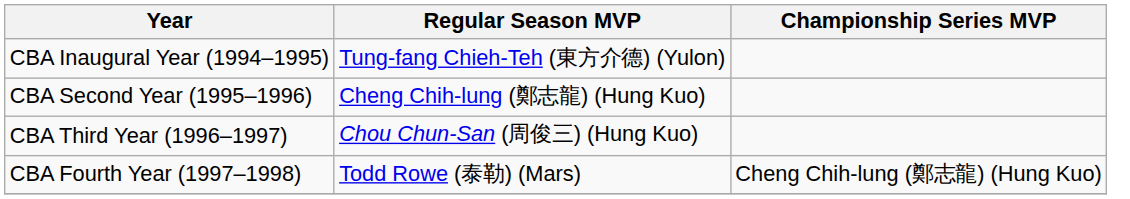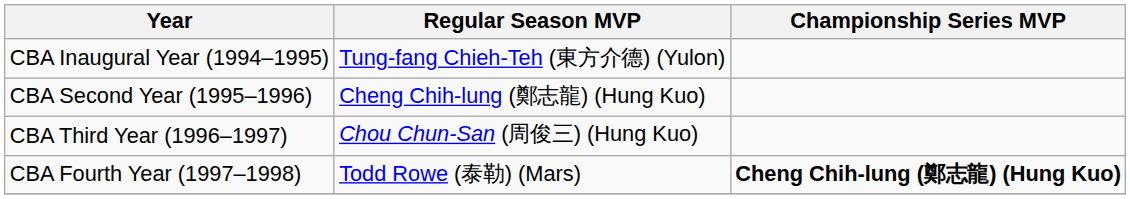(919, 173) normal -> (928, 173) bold
